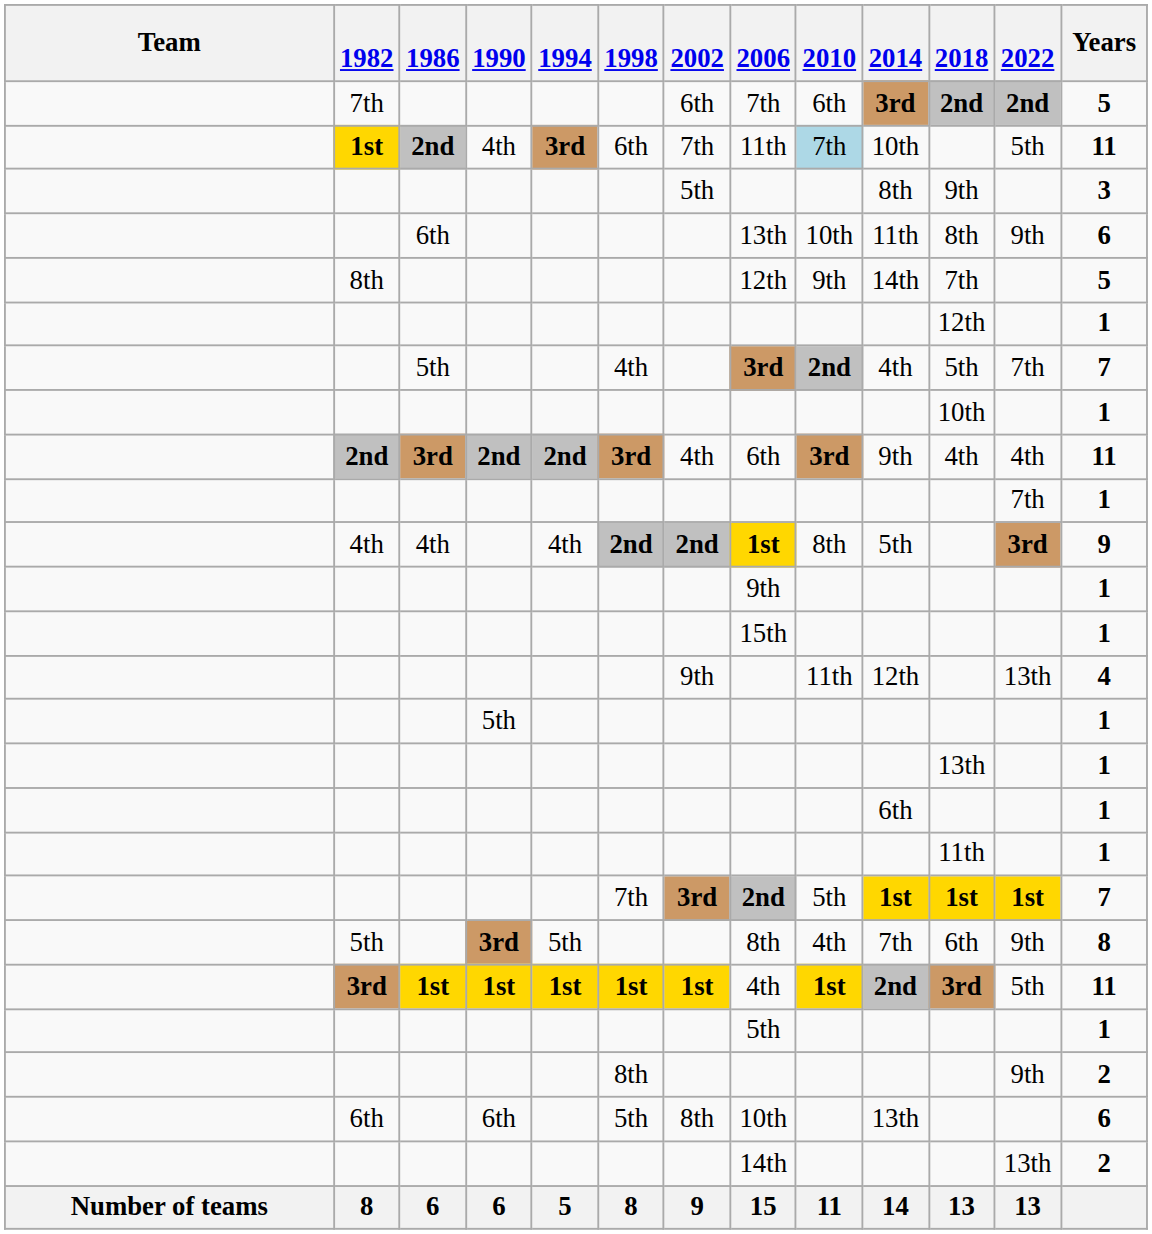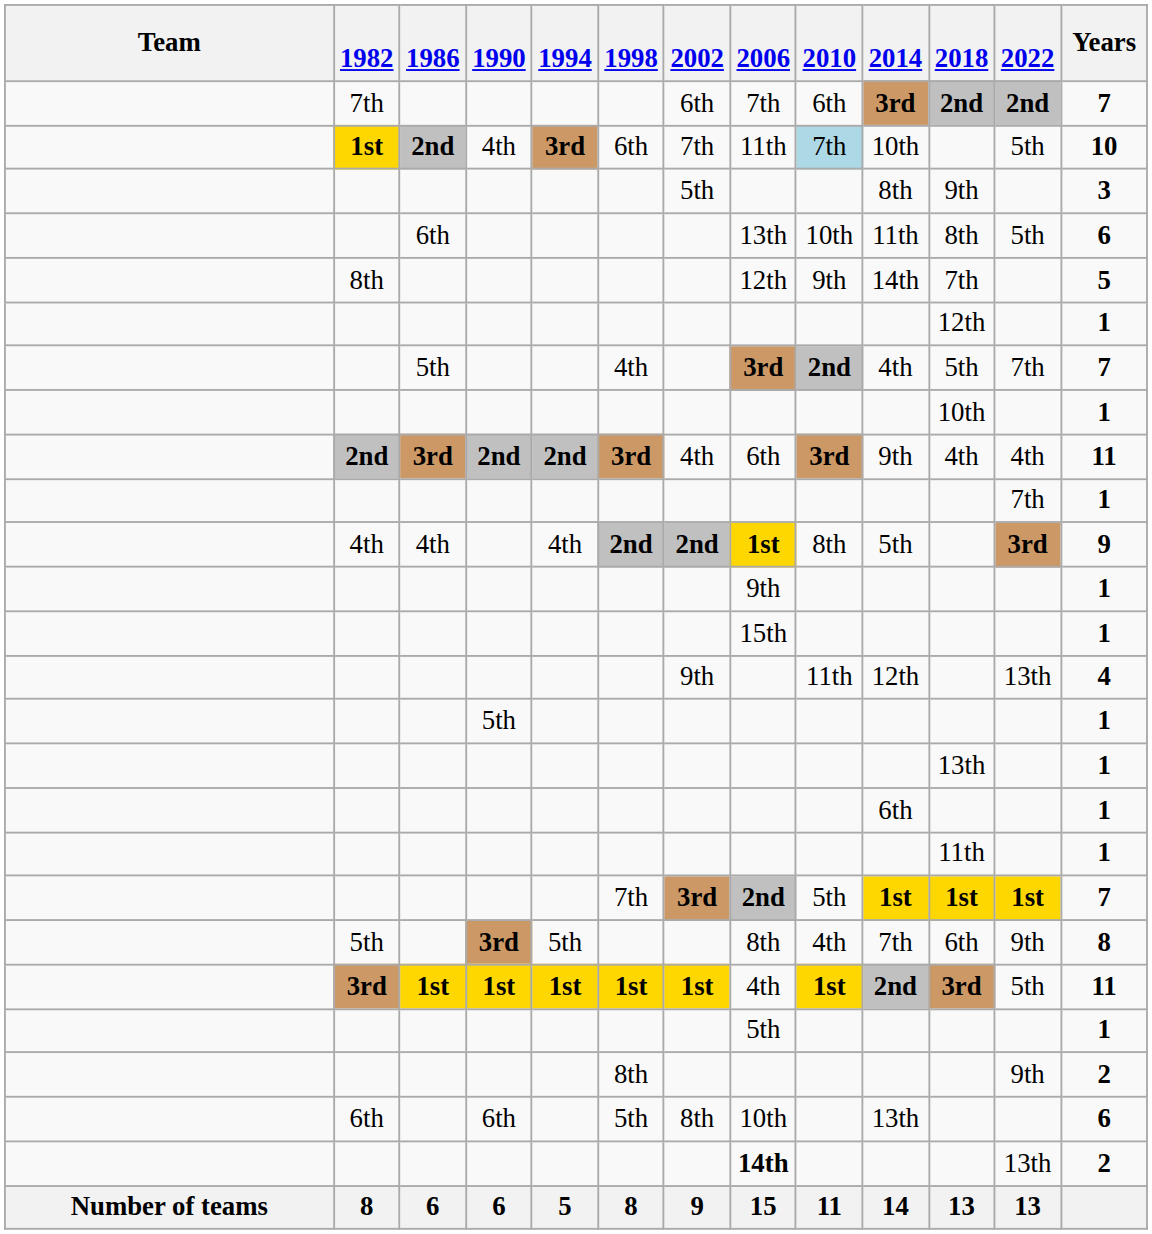(1104, 102) 5 -> (1104, 102) 7
(1104, 146) 11 -> (1104, 146) 10
(1028, 235) 9th -> (1028, 235) 5th
(763, 1162) normal -> (763, 1162) bold
